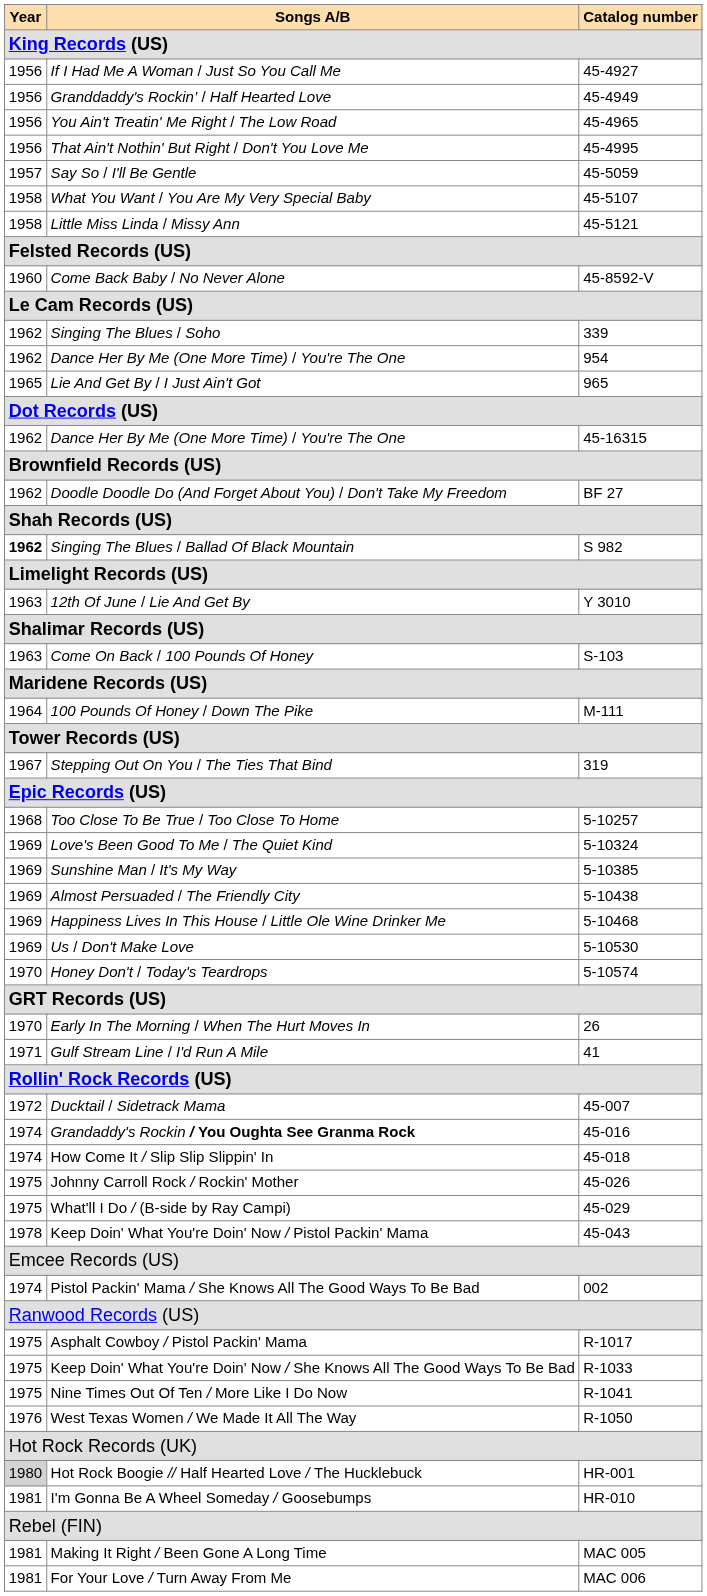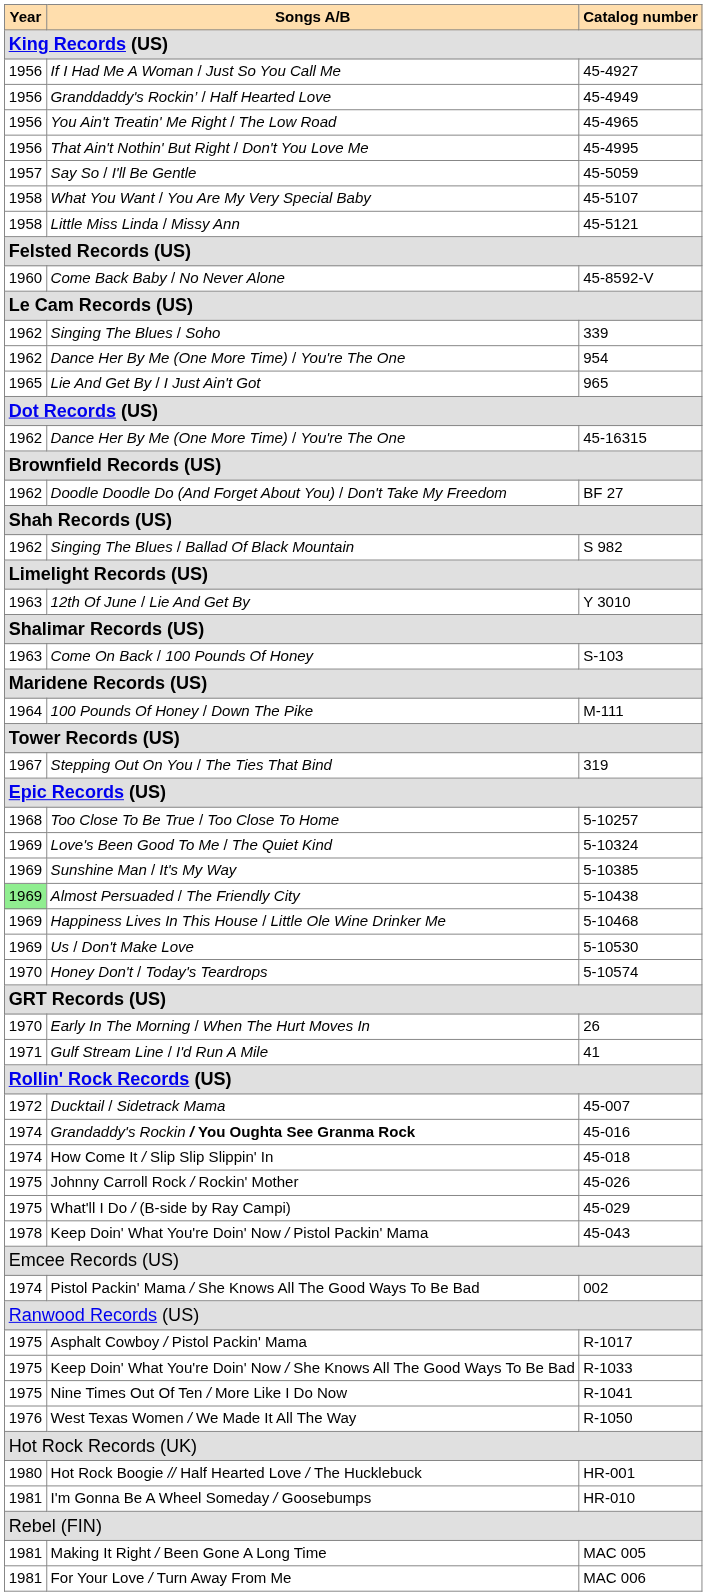(25, 547) bold -> (25, 547) normal
(25, 896) no background -> (25, 896) lightgreen background
(25, 1473) lightgrey background -> (25, 1473) no background
